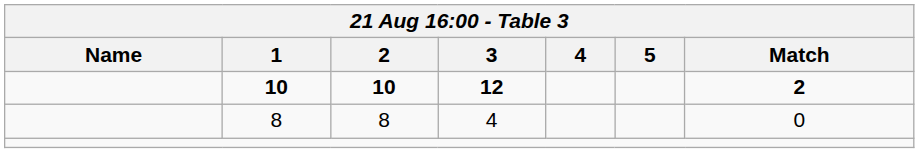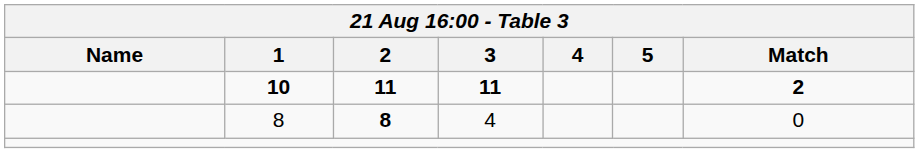(384, 87) 10 -> (385, 87) 11
(492, 87) 12 -> (490, 87) 11
(384, 120) normal -> (385, 120) bold
